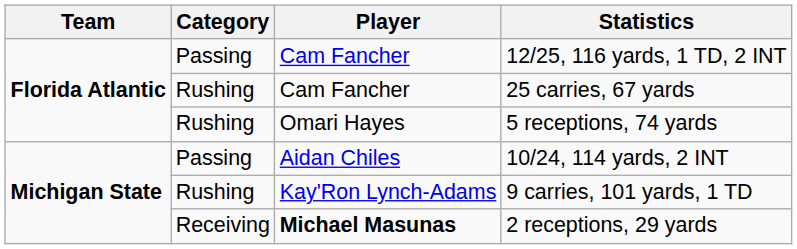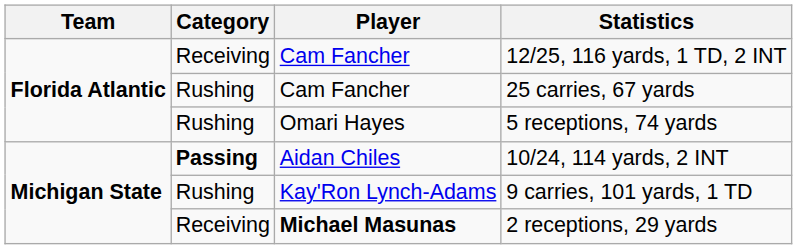(214, 55) Passing -> (223, 55) Receiving
(214, 157) normal -> (217, 157) bold
